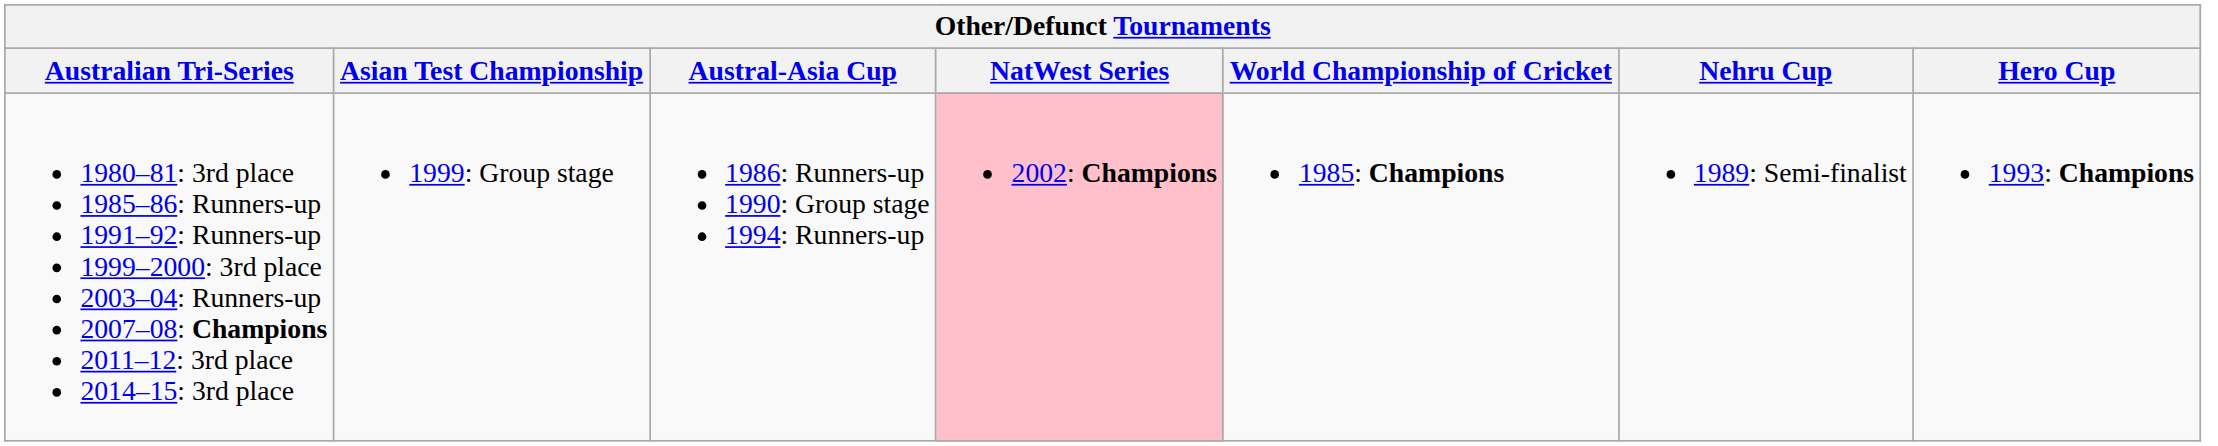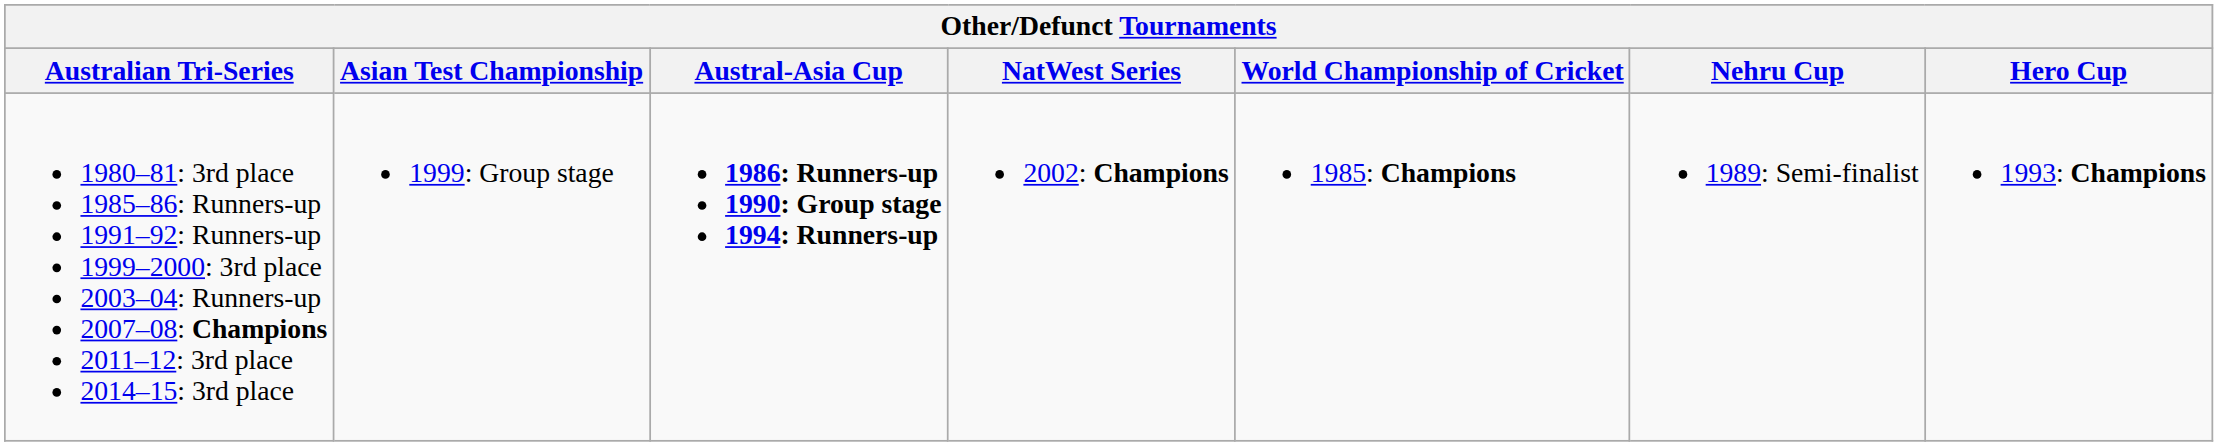(793, 205) normal -> (799, 205) bold
(1080, 173) pink background -> (1091, 173) no background
